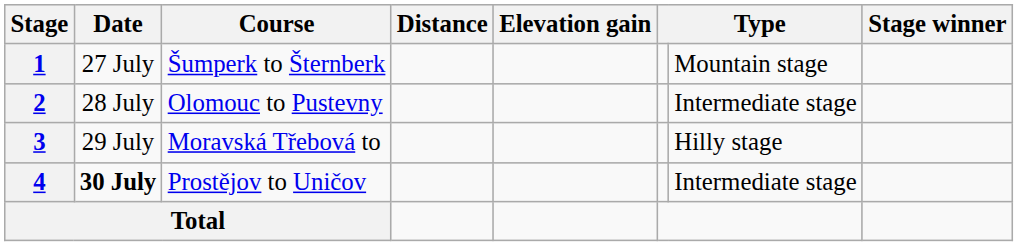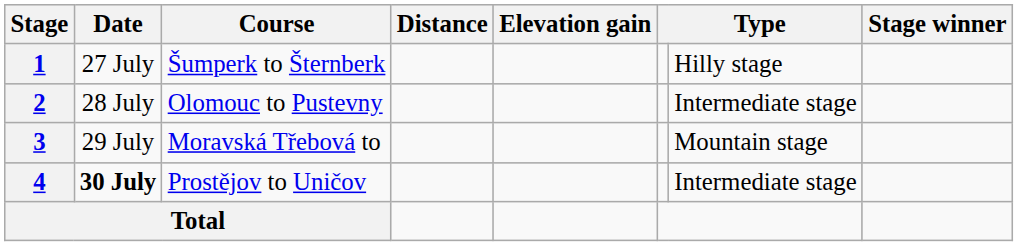(751, 63) Mountain stage -> (728, 63) Hilly stage
(728, 142) Hilly stage -> (751, 142) Mountain stage
